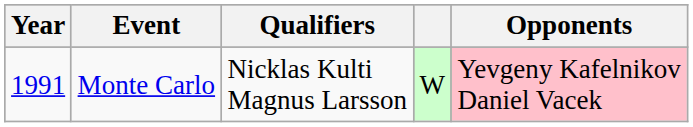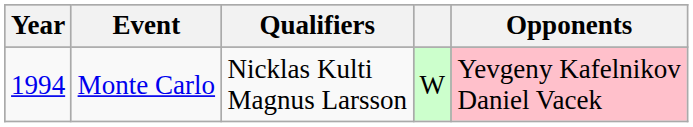(38, 84) 1991 -> (38, 84) 1994
